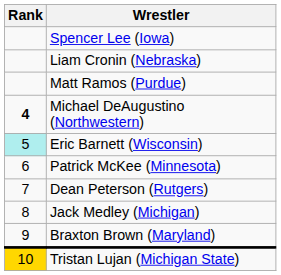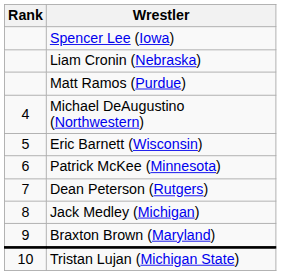(26, 114) bold -> (26, 114) normal
(26, 144) paleturquoise background -> (26, 144) no background
(26, 259) gold background -> (26, 259) no background
